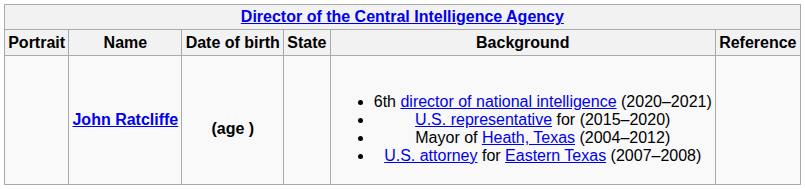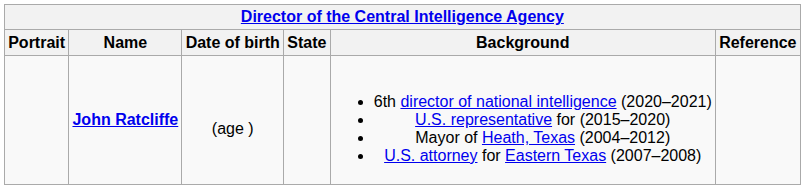(233, 128) bold -> (233, 128) normal
